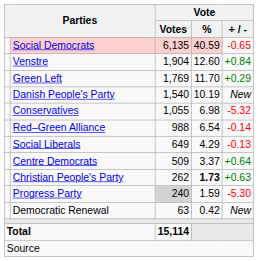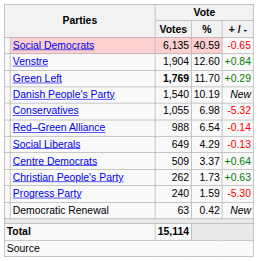(176, 78) normal -> (176, 78) bold
(210, 177) bold -> (210, 177) normal
(180, 194) lightgrey background -> (180, 194) no background
